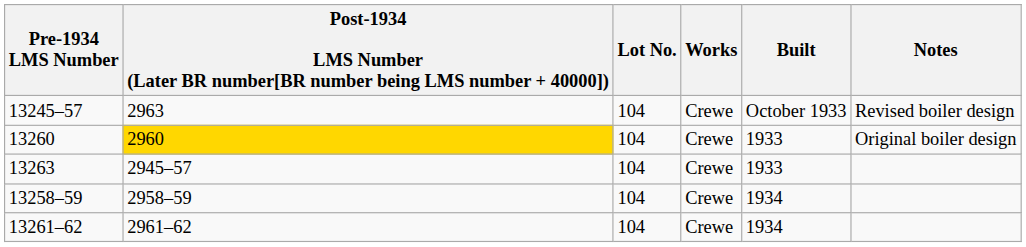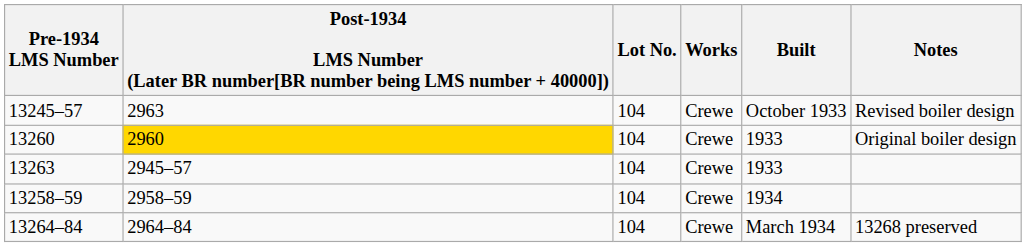- row: (46, 227)
+ row: (46, 227)
